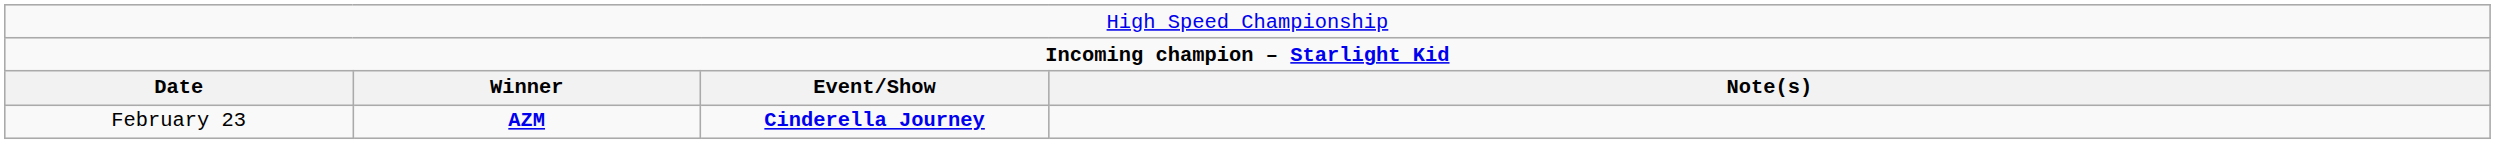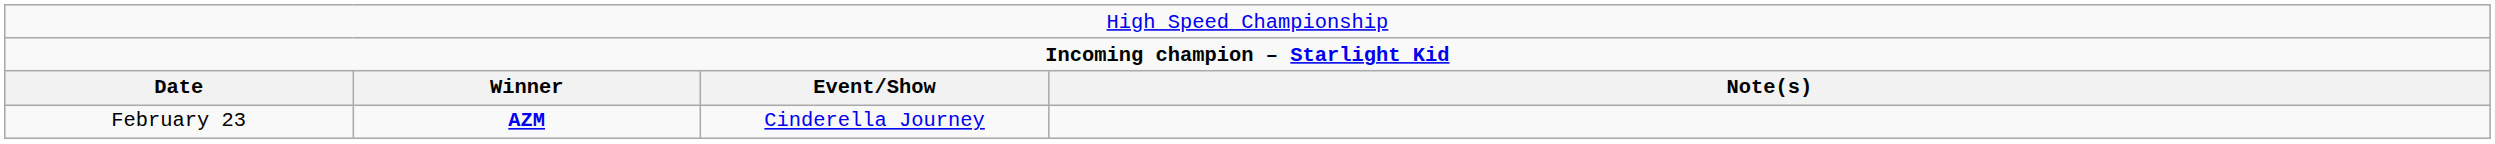(875, 121) bold -> (875, 121) normal
